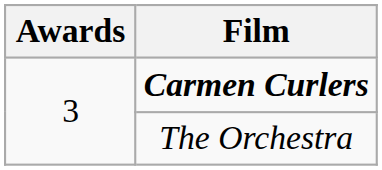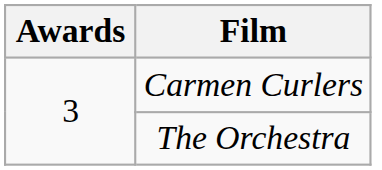(256, 84) bold -> (253, 84) normal
